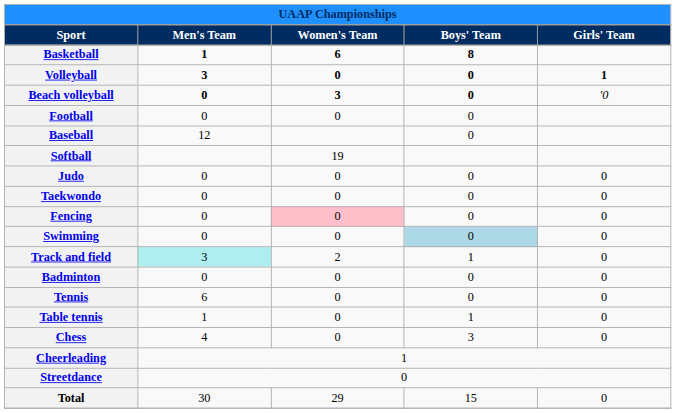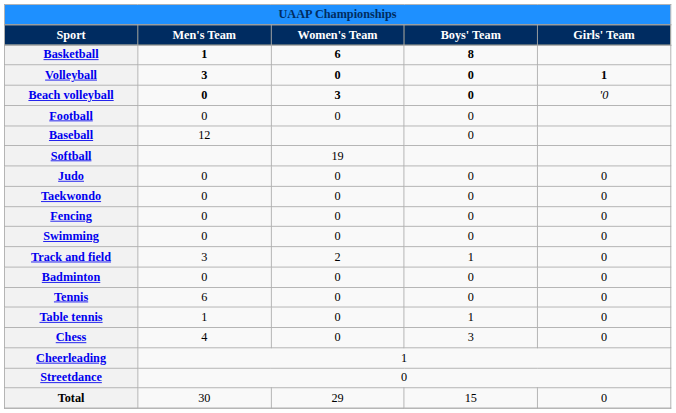(338, 216) pink background -> (338, 216) no background
(471, 237) lightblue background -> (471, 237) no background
(204, 257) paleturquoise background -> (204, 257) no background
